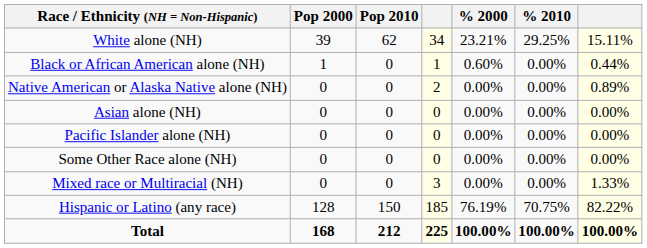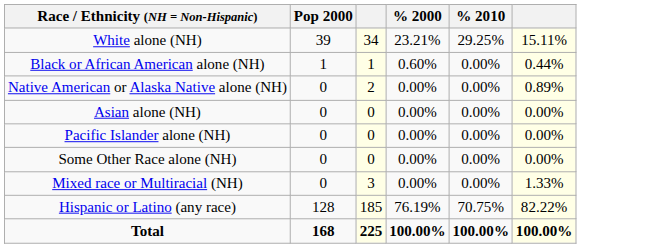- column: (389, 16)
